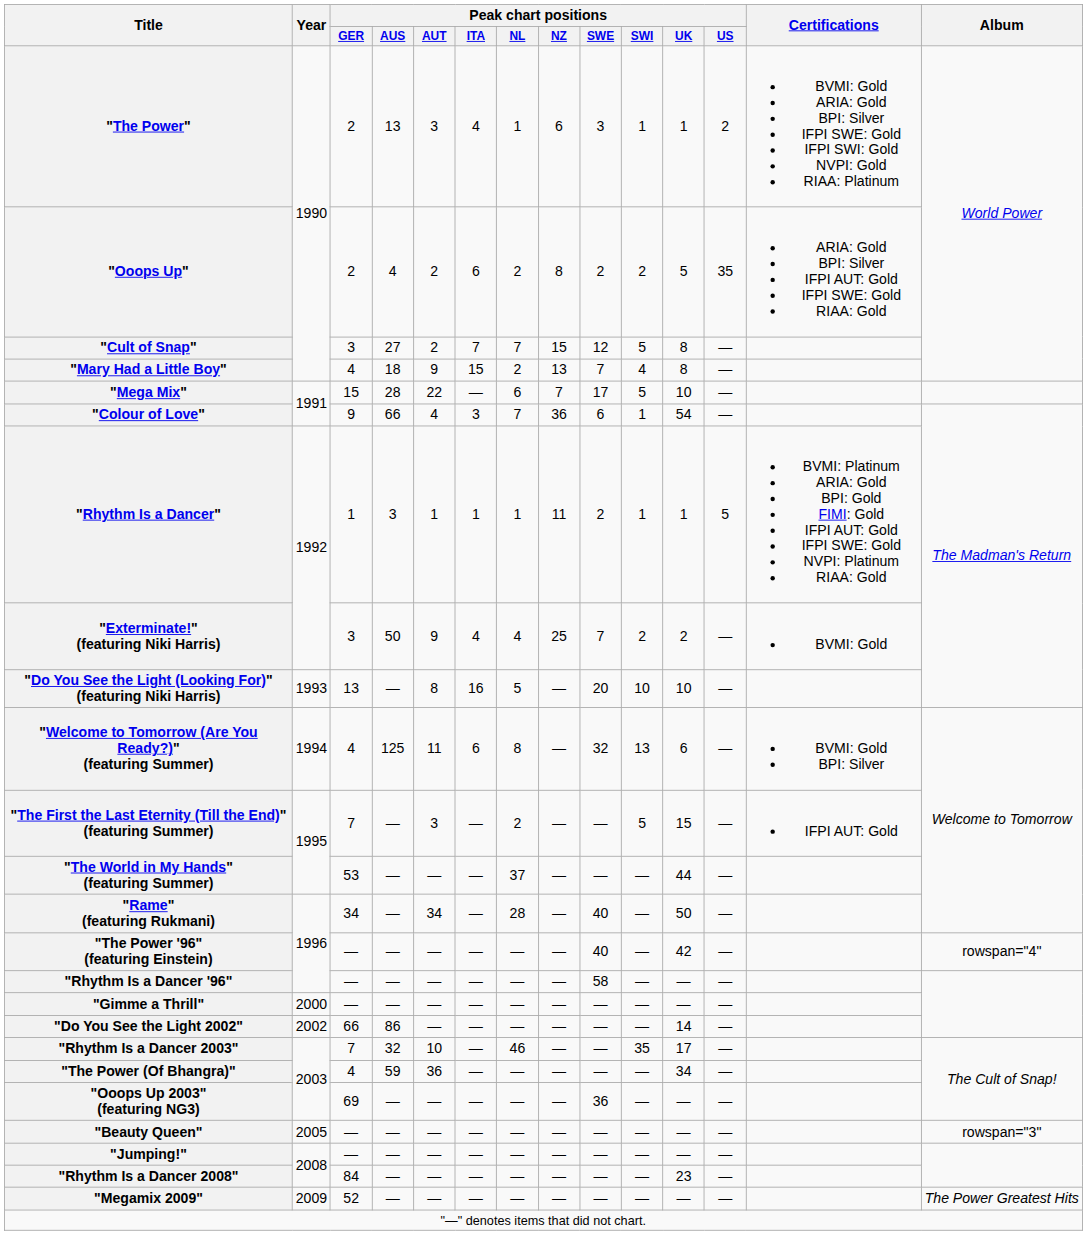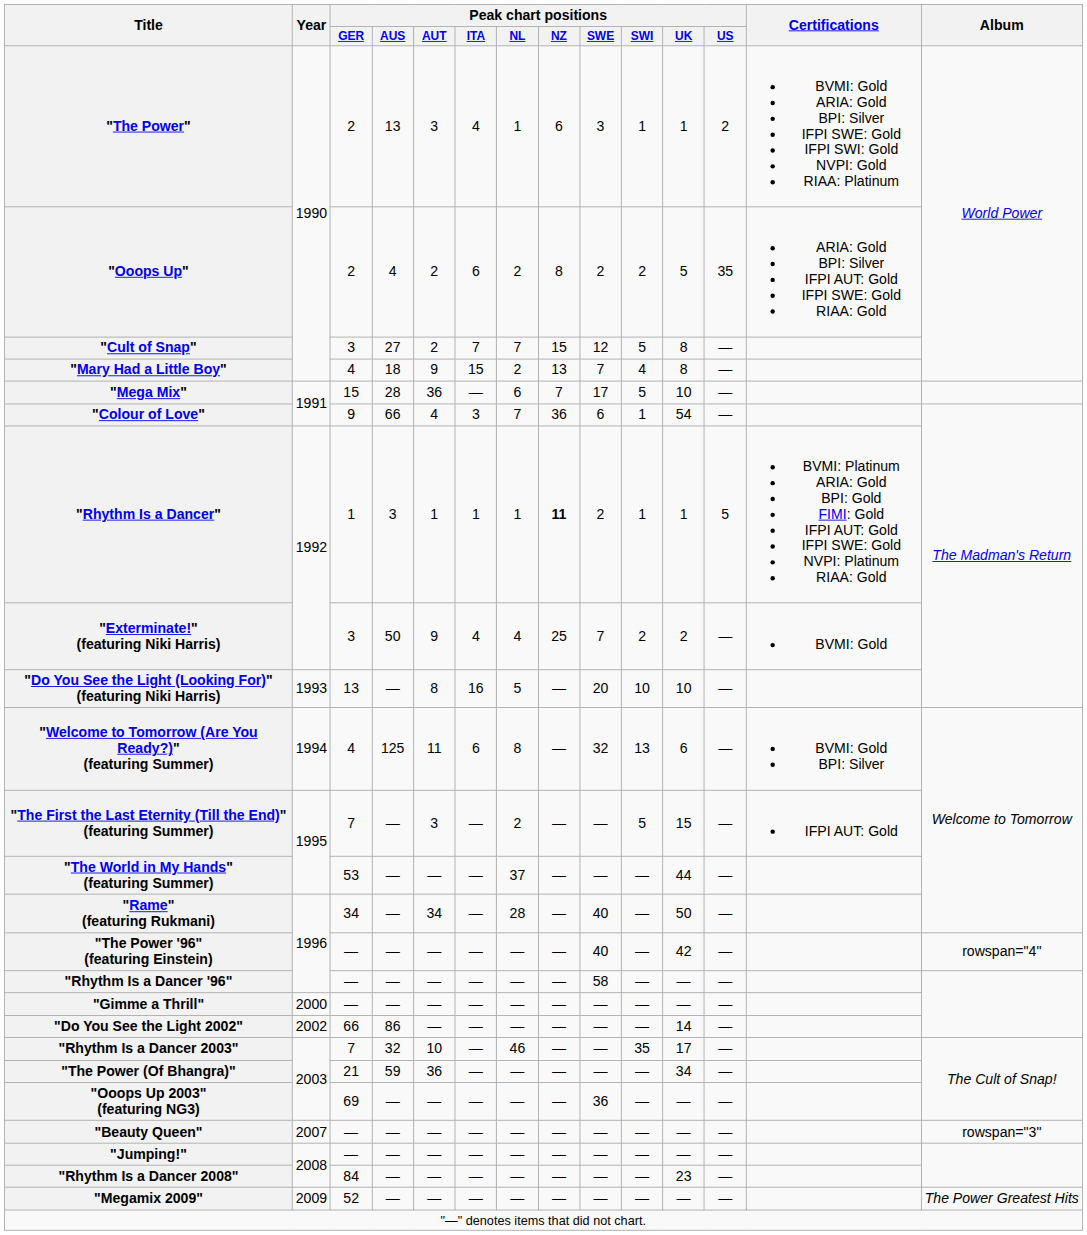(434, 392) 22 -> (434, 392) 36
(559, 514) normal -> (559, 514) bold
(351, 1071) 4 -> (351, 1071) 21
(311, 1131) 2005 -> (311, 1131) 2007
